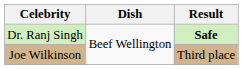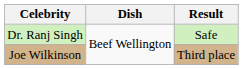(206, 34) bold -> (206, 34) normal
